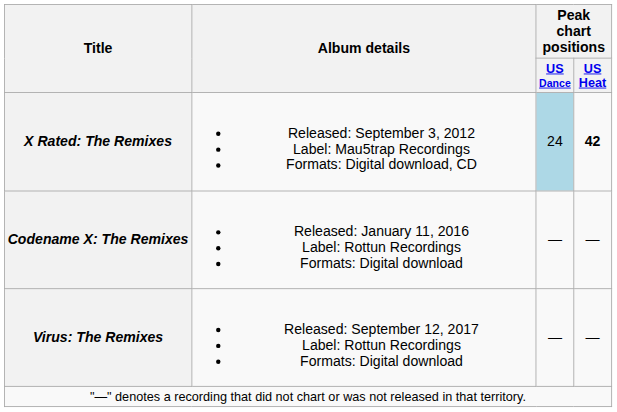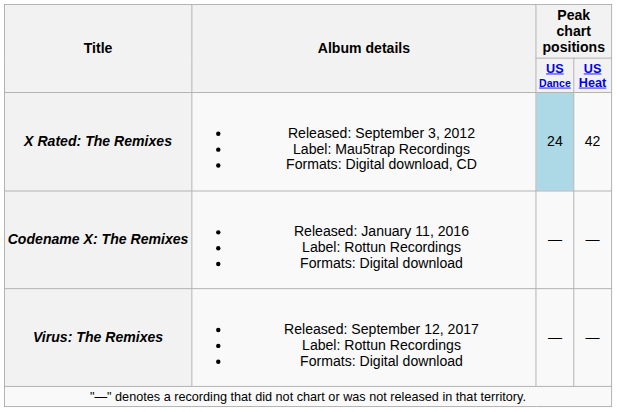(593, 141) bold -> (593, 141) normal
